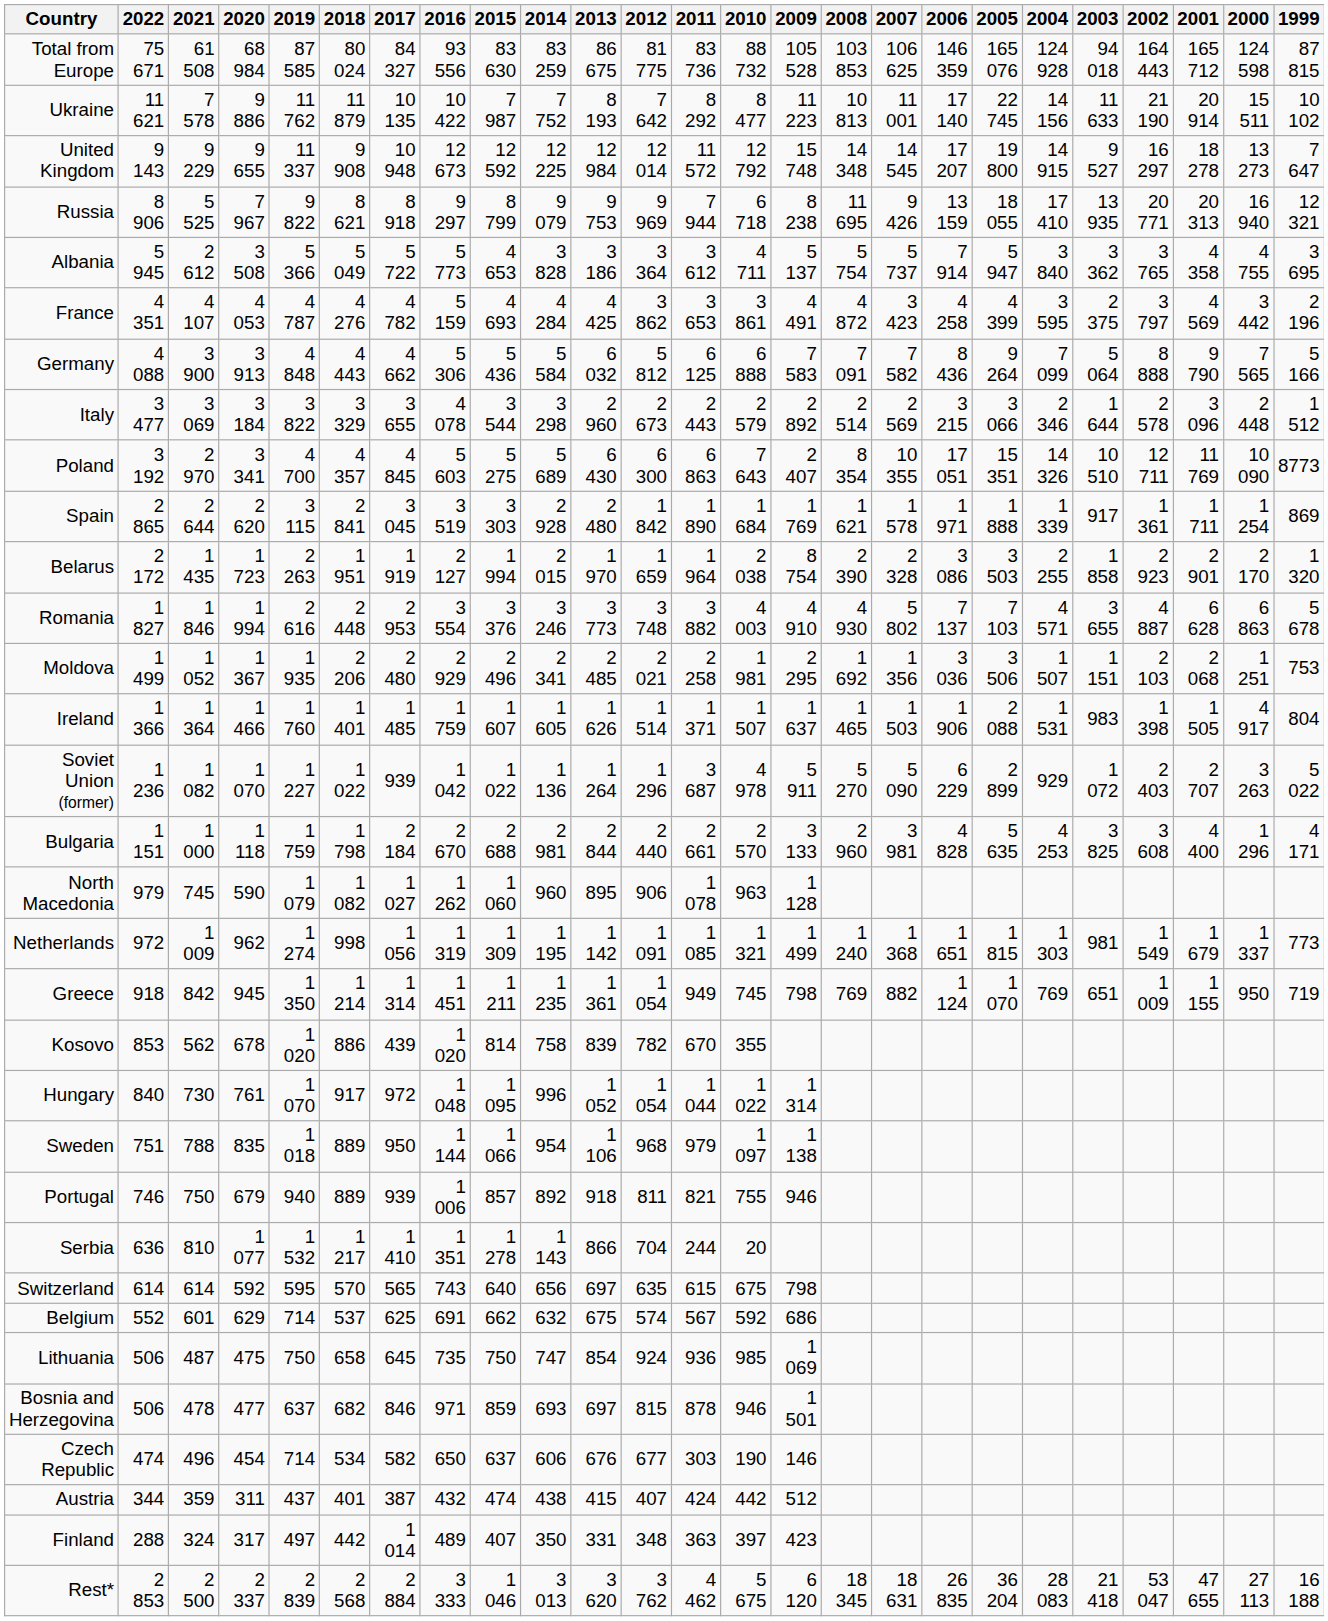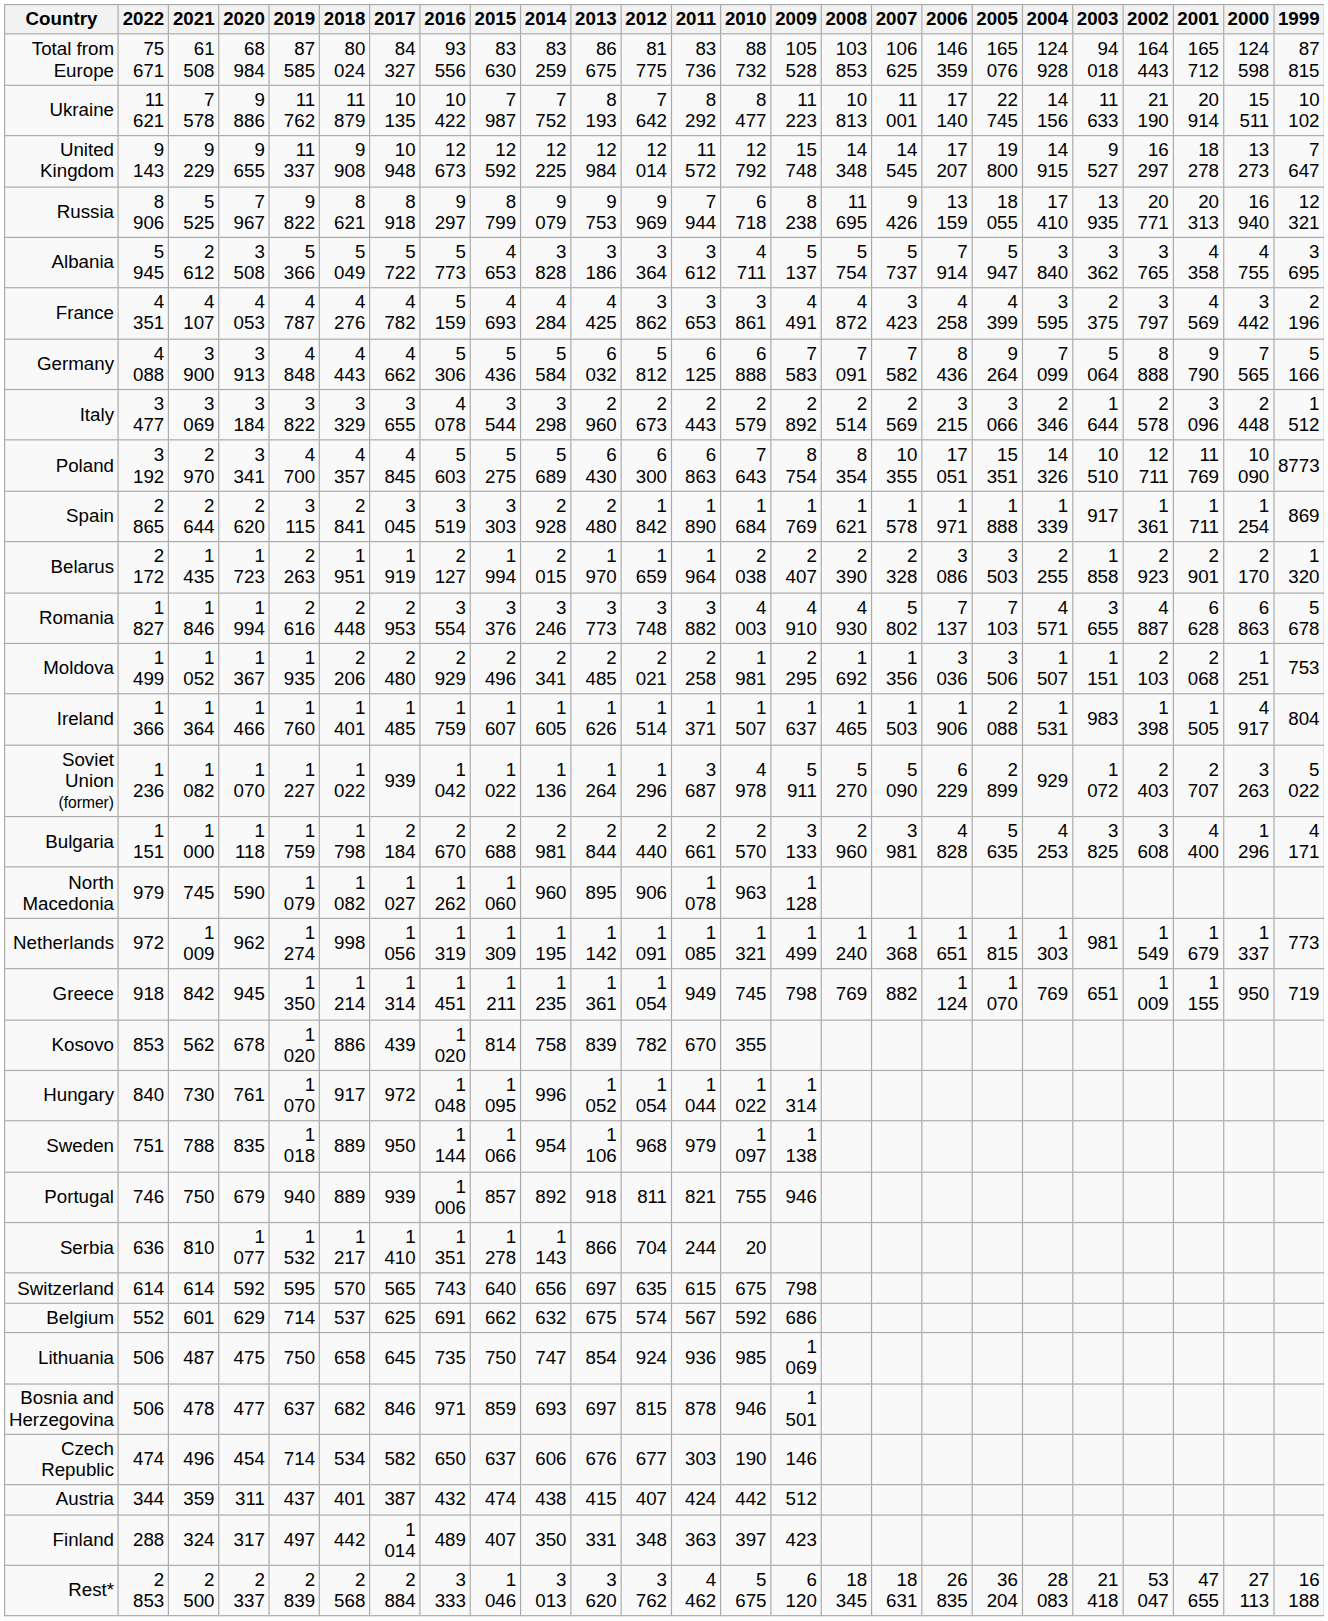(801, 465) 2 407 -> (801, 465) 8 754
(801, 567) 8 754 -> (801, 567) 2 407
